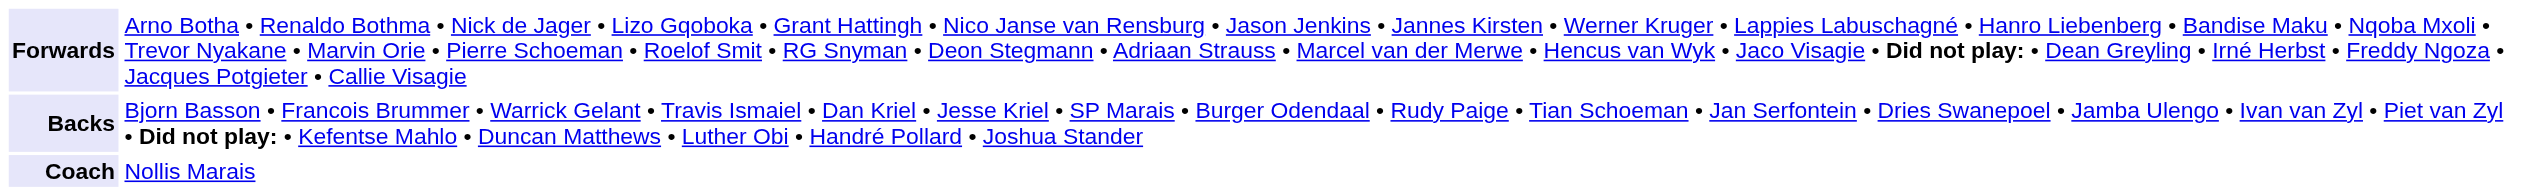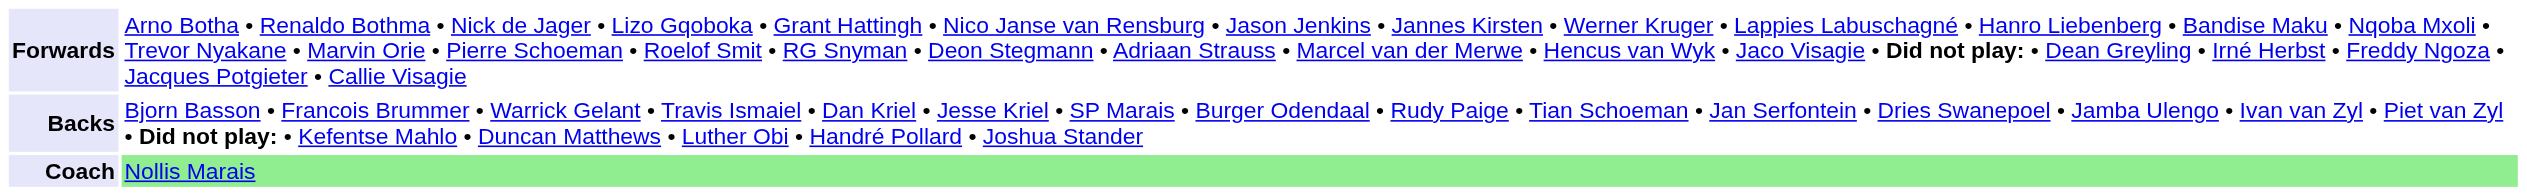(190, 171) no background -> (190, 171) lightgreen background
